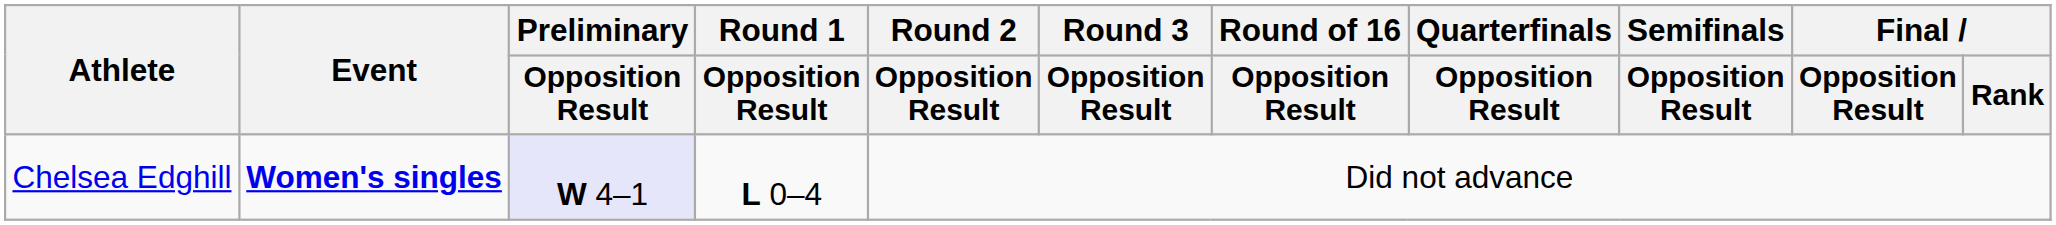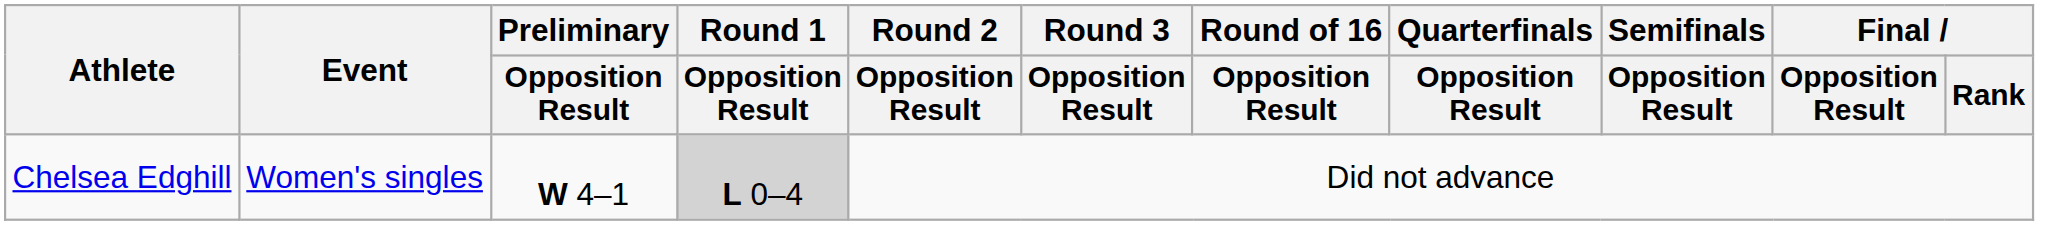(374, 178) bold -> (365, 178) normal
(603, 195) lavender background -> (584, 195) no background
(782, 195) no background -> (763, 195) lightgrey background
